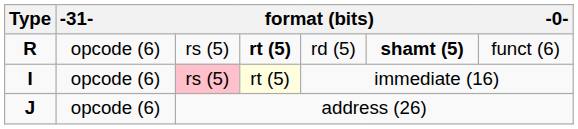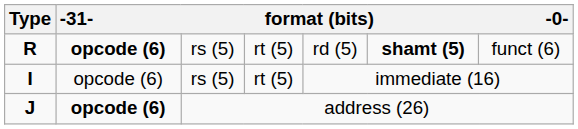(115, 49) normal -> (118, 49) bold
(270, 49) bold -> (274, 49) normal
(207, 78) pink background -> (213, 78) no background
(270, 78) lightyellow background -> (274, 78) no background
(115, 108) normal -> (118, 108) bold
